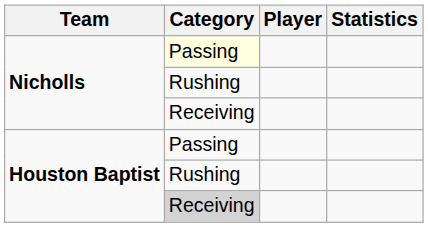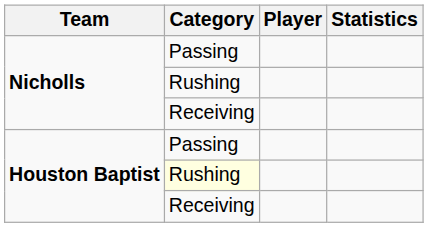(204, 51) lightyellow background -> (204, 51) no background
(205, 175) no background -> (205, 175) lightyellow background
(212, 206) lightgrey background -> (212, 206) no background
